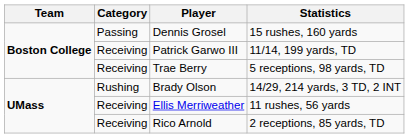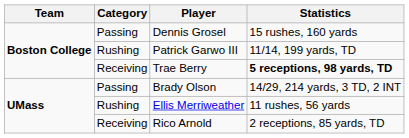(122, 50) Receiving -> (118, 50) Rushing
(317, 68) normal -> (321, 68) bold
(118, 87) Rushing -> (117, 87) Passing
(122, 105) Receiving -> (118, 105) Rushing
